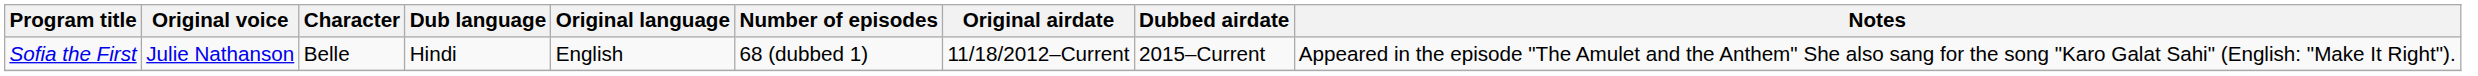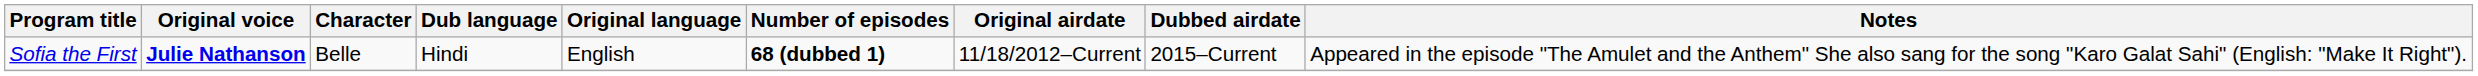(220, 53) normal -> (226, 53) bold
(804, 53) normal -> (818, 53) bold
